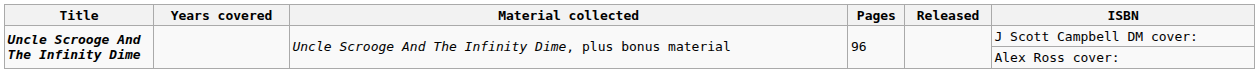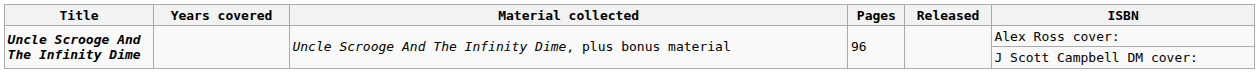(1096, 36) J Scott Campbell DM cover: -> (1057, 36) Alex Ross cover:
(1057, 57) Alex Ross cover: -> (1096, 57) J Scott Campbell DM cover:
